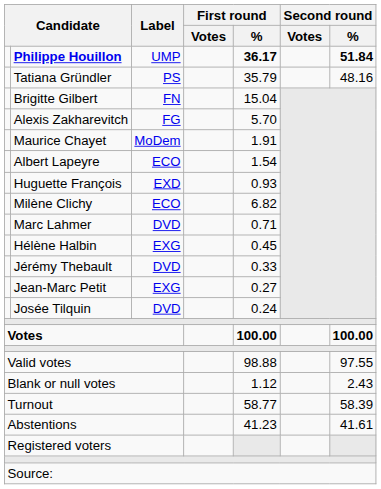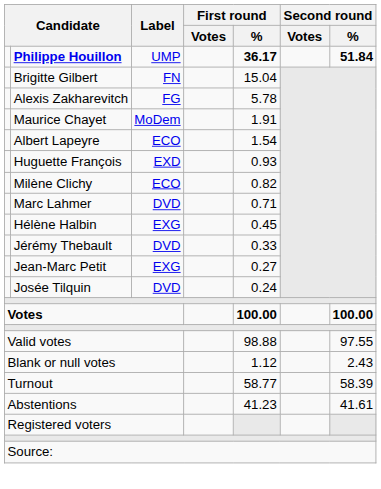- row: (62, 78)
(264, 120) 5.70 -> (264, 99) 5.78
(264, 203) 6.82 -> (264, 183) 0.82
